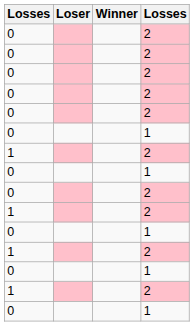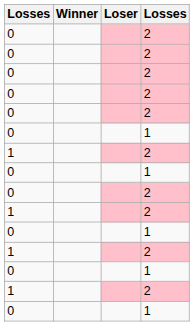columns swapped: (117, 14) <-> (73, 14)
